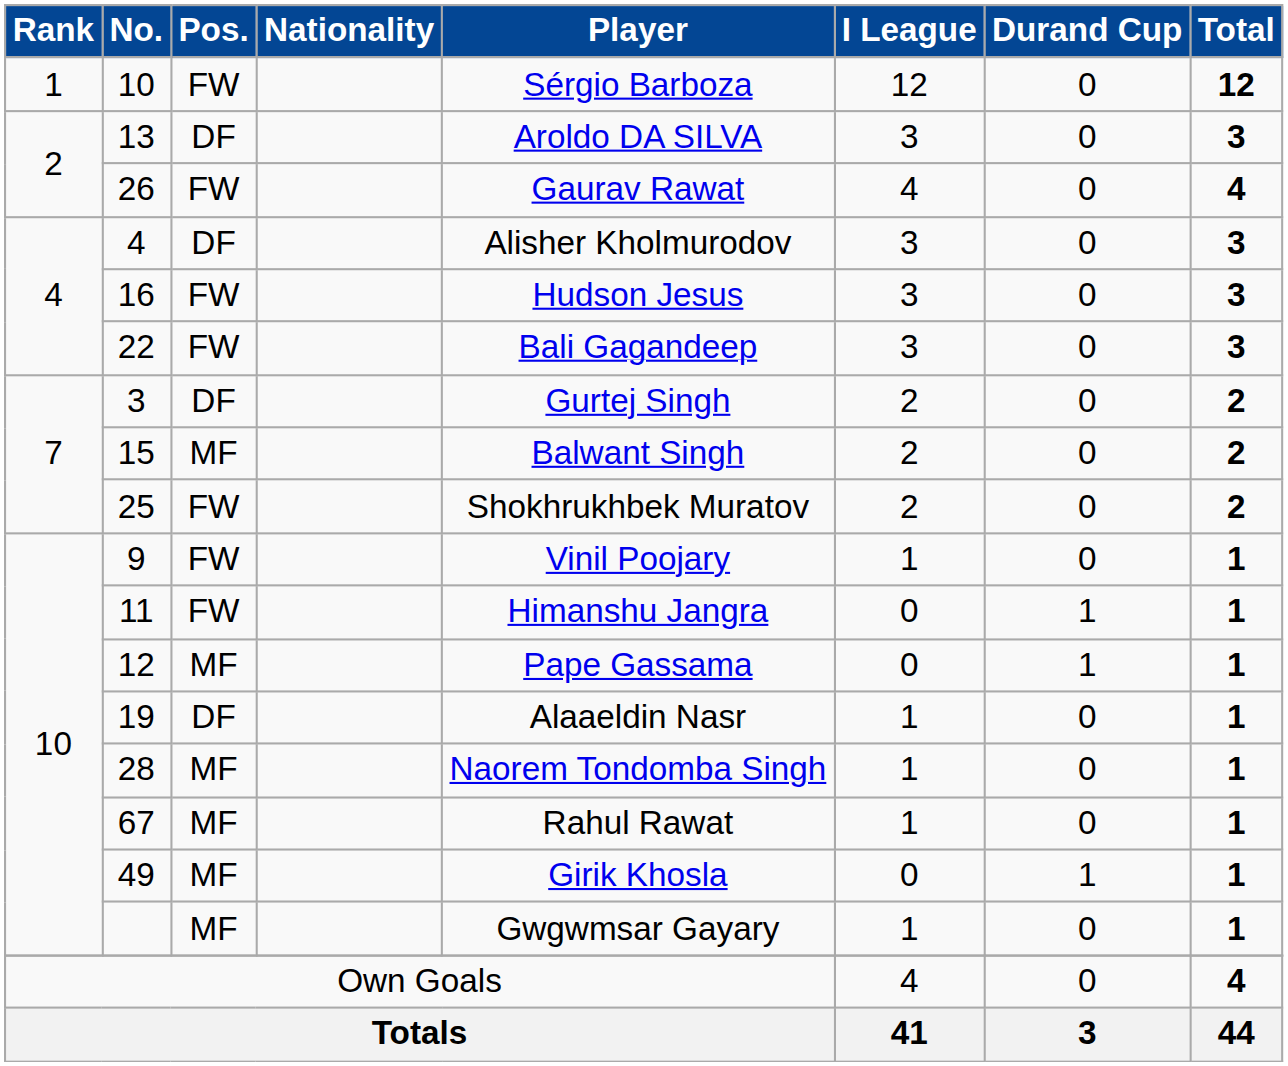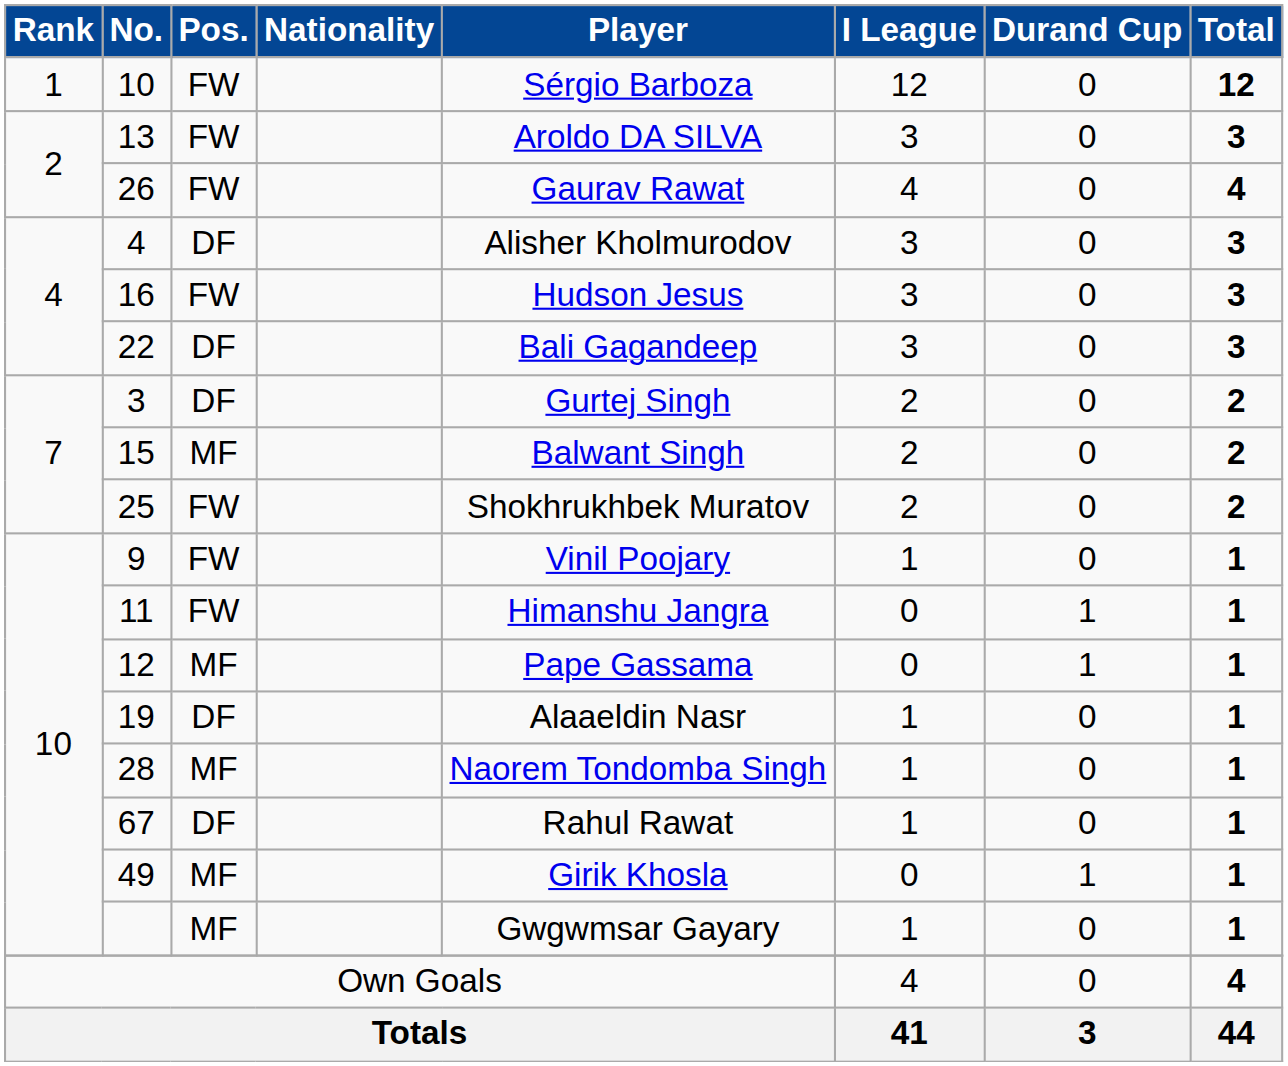(214, 136) DF -> (214, 136) FW
(214, 347) FW -> (214, 347) DF
(214, 822) MF -> (214, 822) DF
